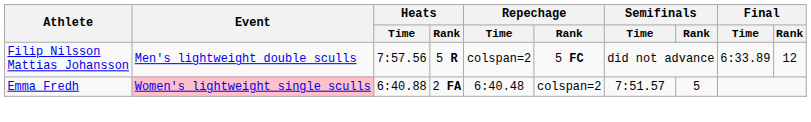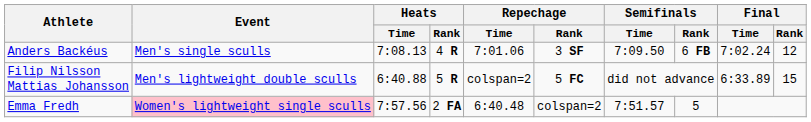+ row: (57, 52)
(402, 59) 7:57.56 -> (402, 79) 6:40.88
(790, 59) 12 -> (790, 79) 15
(402, 86) 6:40.88 -> (402, 106) 7:57.56
